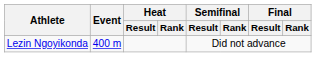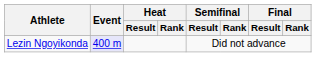(107, 44) no background -> (107, 44) lavender background
